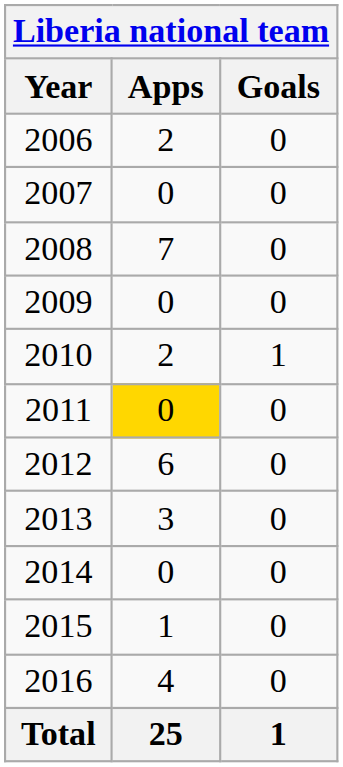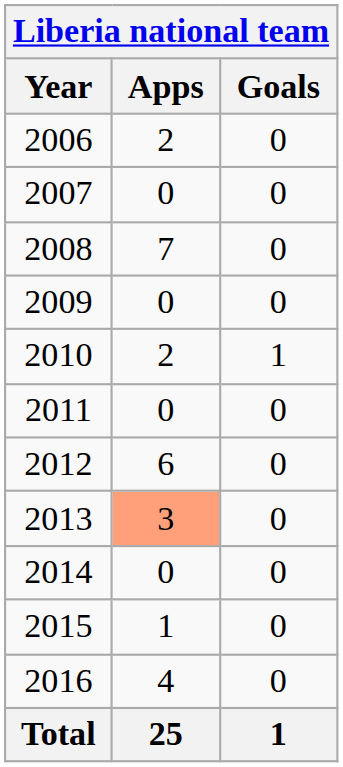(166, 409) gold background -> (166, 409) no background
(166, 517) no background -> (166, 517) lightsalmon background
